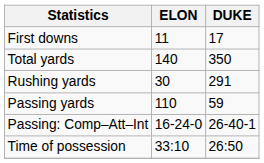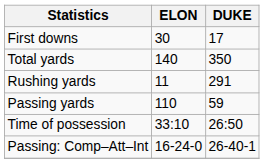(162, 37) 11 -> (162, 37) 30
(162, 81) 30 -> (162, 81) 11
rows swapped: (78, 125) <-> (67, 147)
